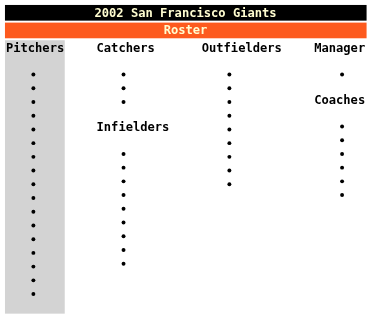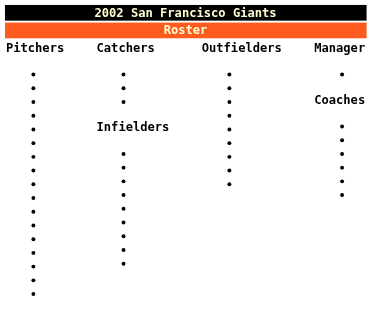(35, 171) lightgrey background -> (35, 171) no background
